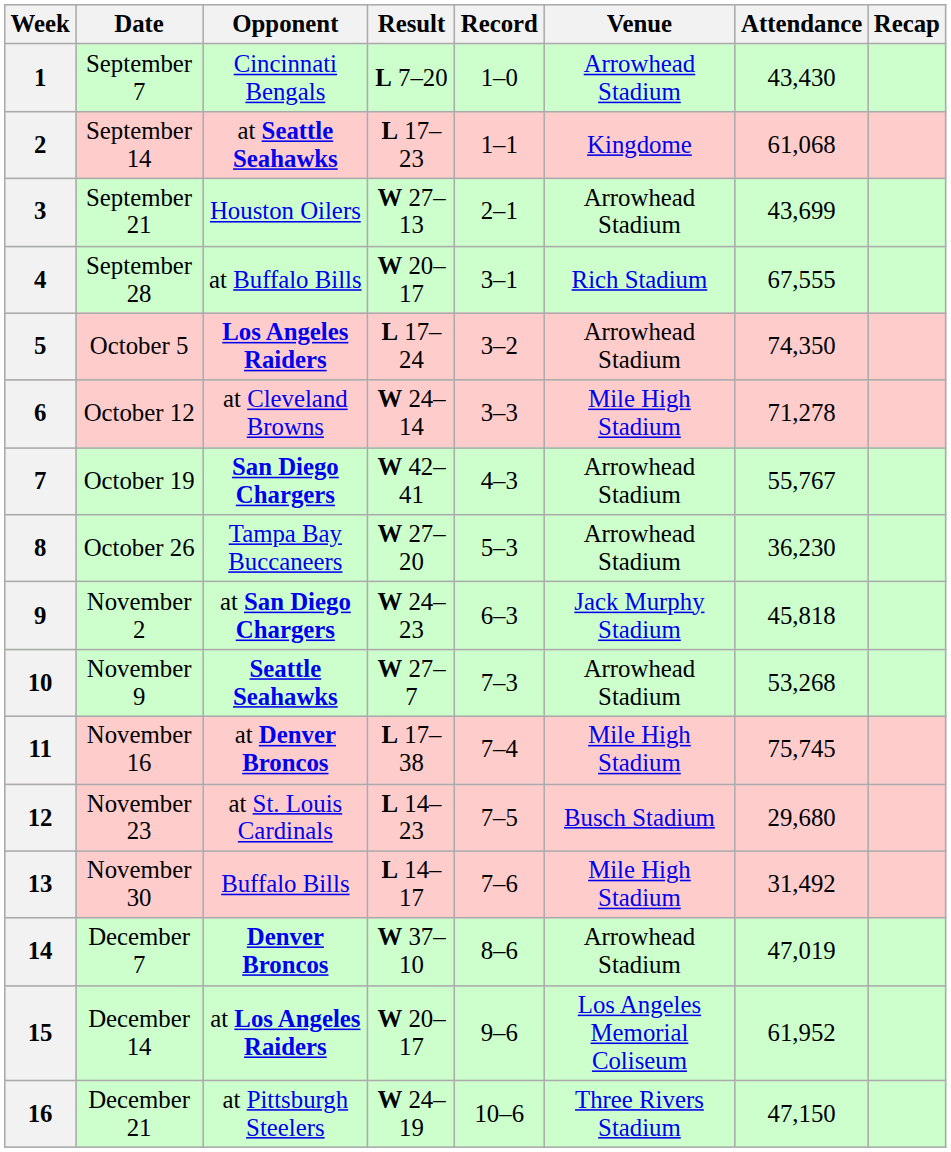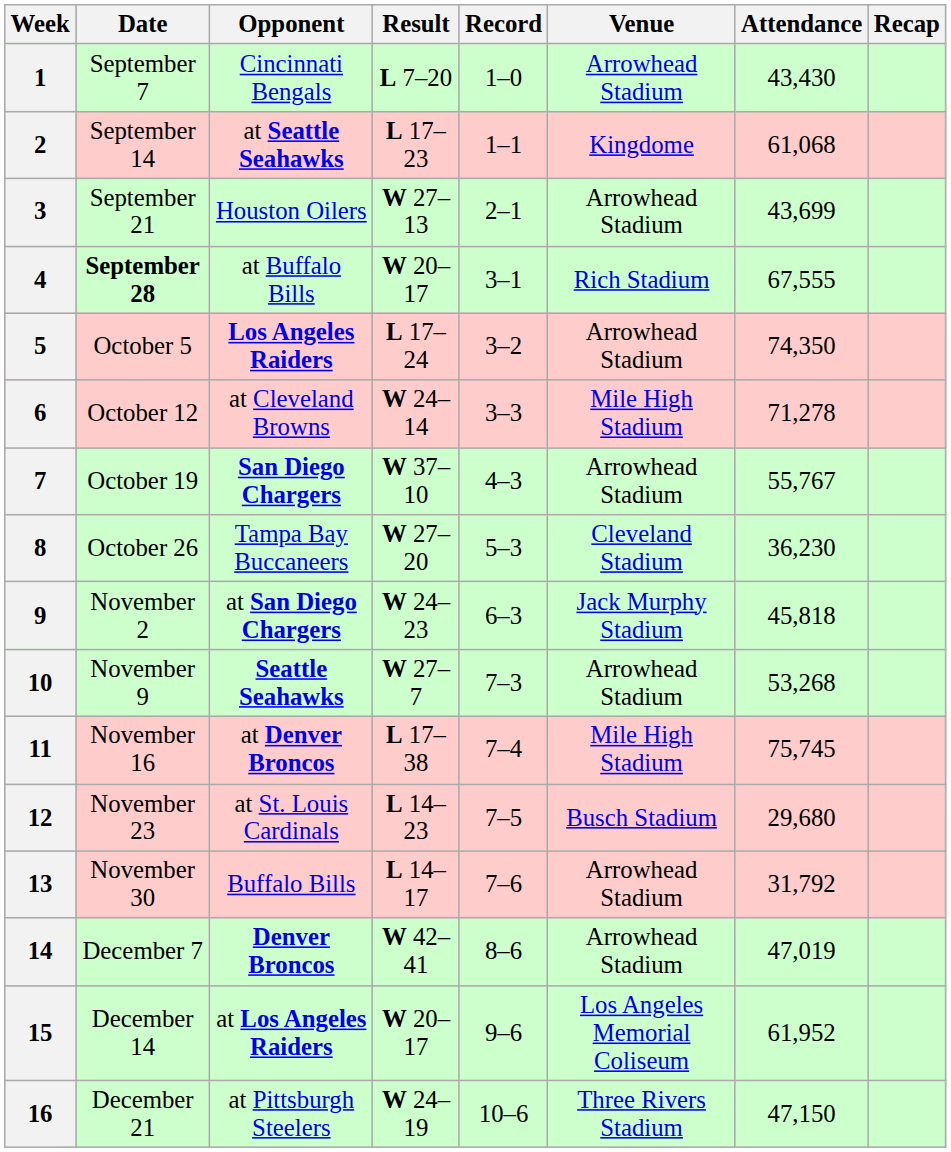(139, 279) normal -> (143, 279) bold
(411, 480) W 42–41 -> (416, 480) W 37–10
(639, 548) Arrowhead Stadium -> (642, 548) Cleveland Stadium
(639, 884) Mile High Stadium -> (642, 884) Arrowhead Stadium
(802, 884) 31,492 -> (802, 884) 31,792
(411, 951) W 37–10 -> (416, 951) W 42–41
